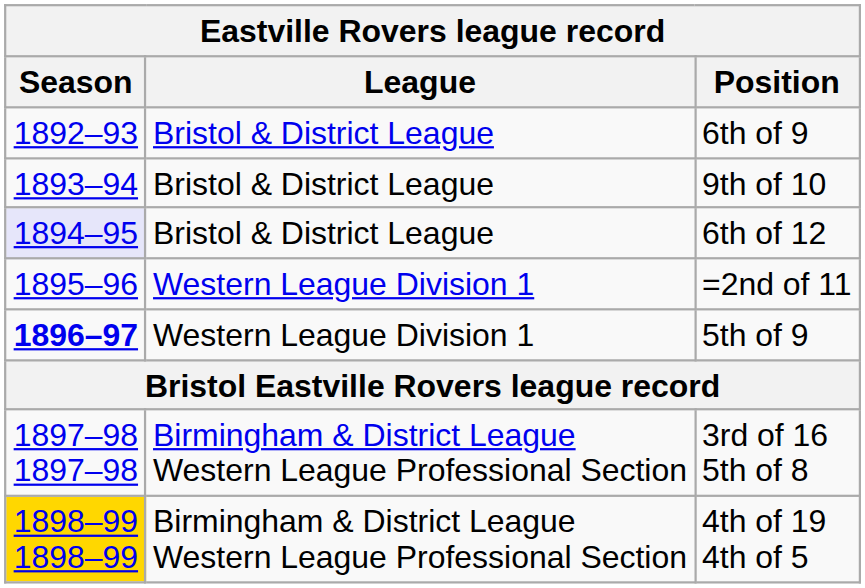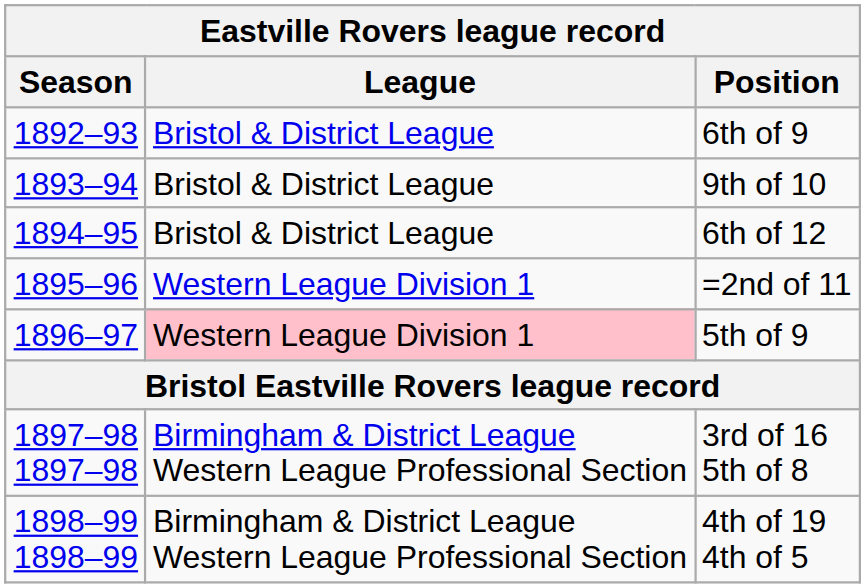(76, 233) lavender background -> (76, 233) no background
(76, 334) bold -> (76, 334) normal
(344, 334) no background -> (344, 334) pink background
(76, 539) gold background -> (76, 539) no background
